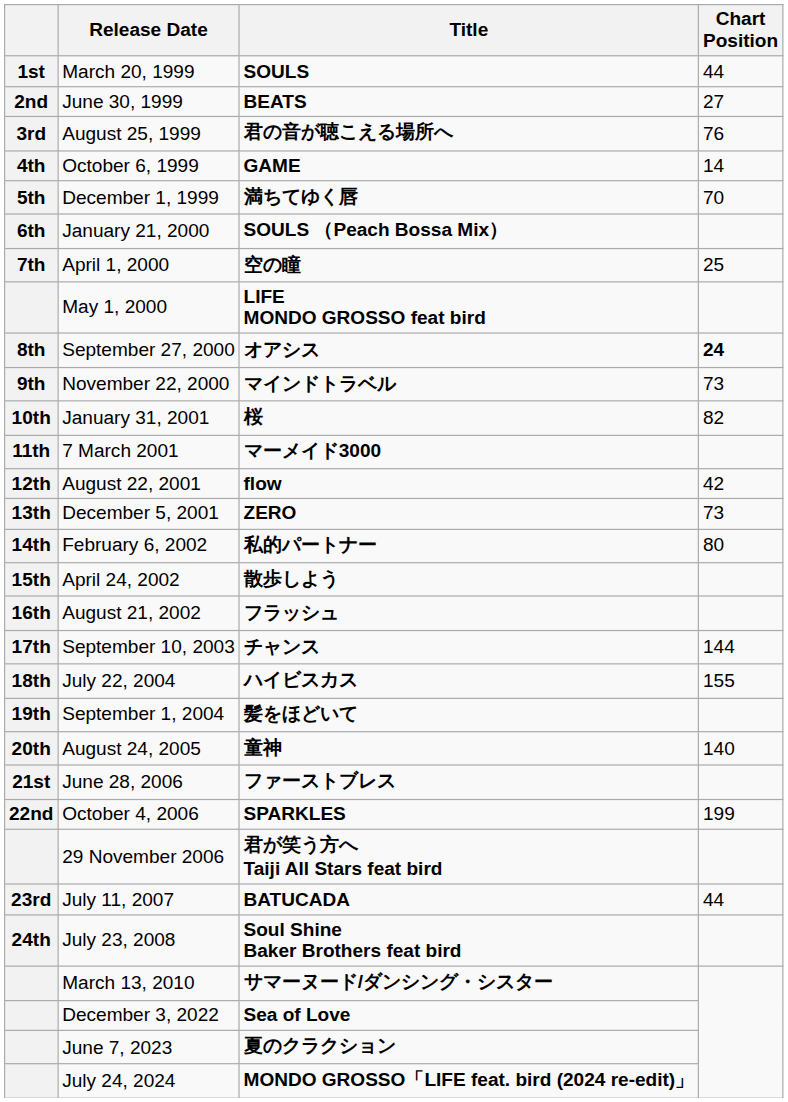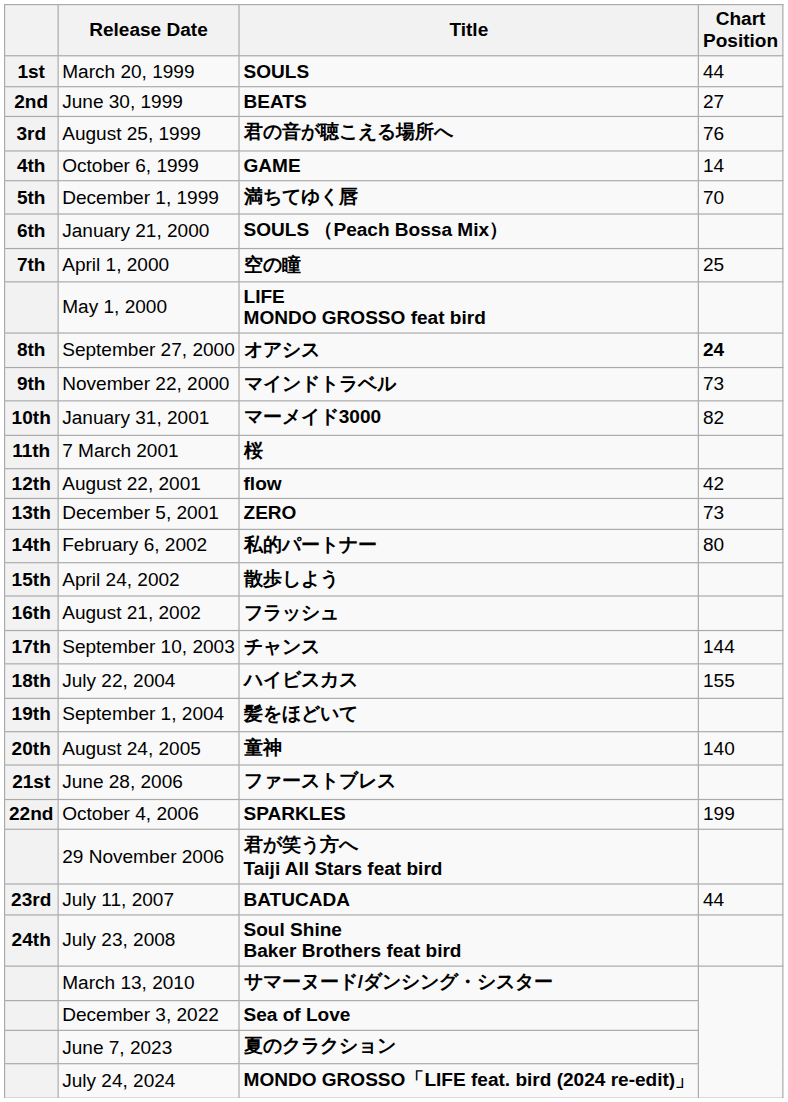(253, 417) 桜 -> (312, 417) マーメイド3000
(312, 450) マーメイド3000 -> (253, 450) 桜
